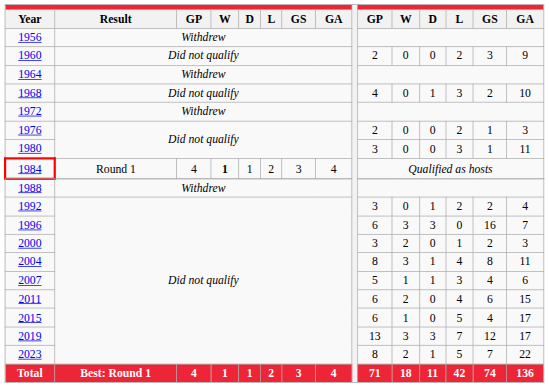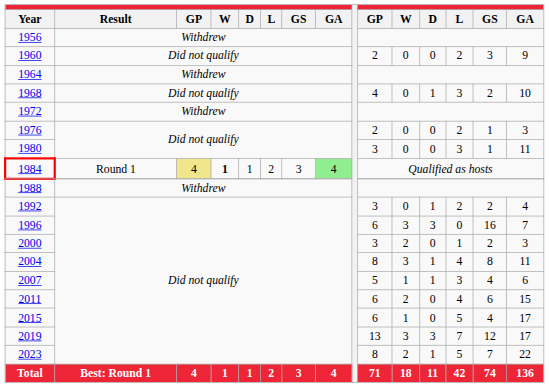(194, 168) no background -> (194, 168) khaki background
(334, 168) no background -> (334, 168) lightgreen background
